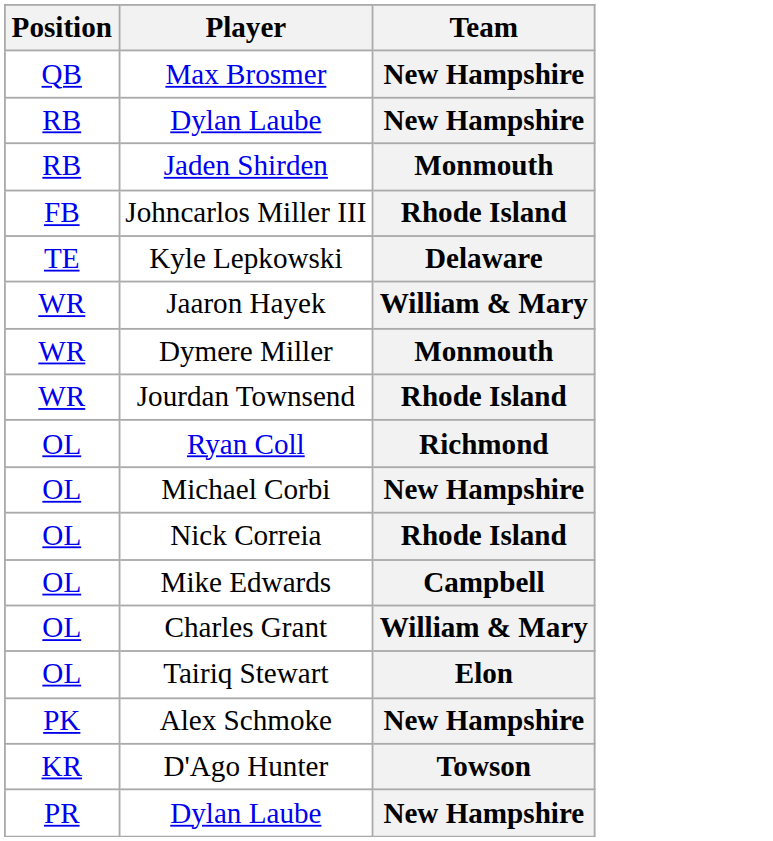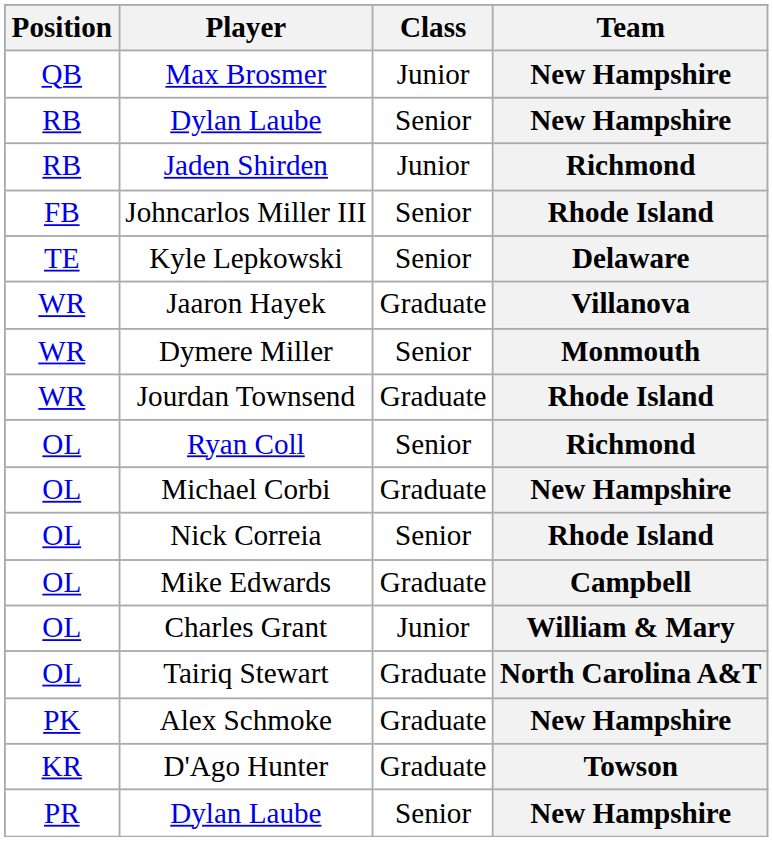+ column: (433, 27)
(484, 166) Monmouth -> (631, 166) Richmond
(484, 304) William & Mary -> (631, 304) Villanova
(484, 674) Elon -> (631, 674) North Carolina A&T
